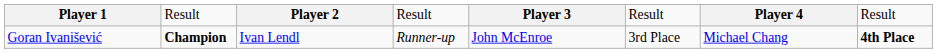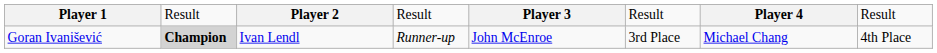(195, 37) no background -> (195, 37) lightgrey background
(887, 37) bold -> (886, 37) normal
